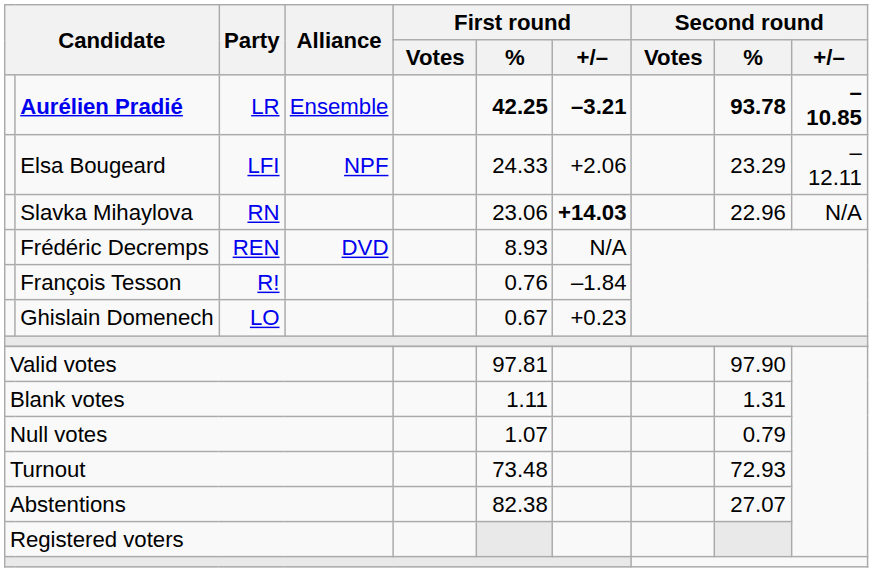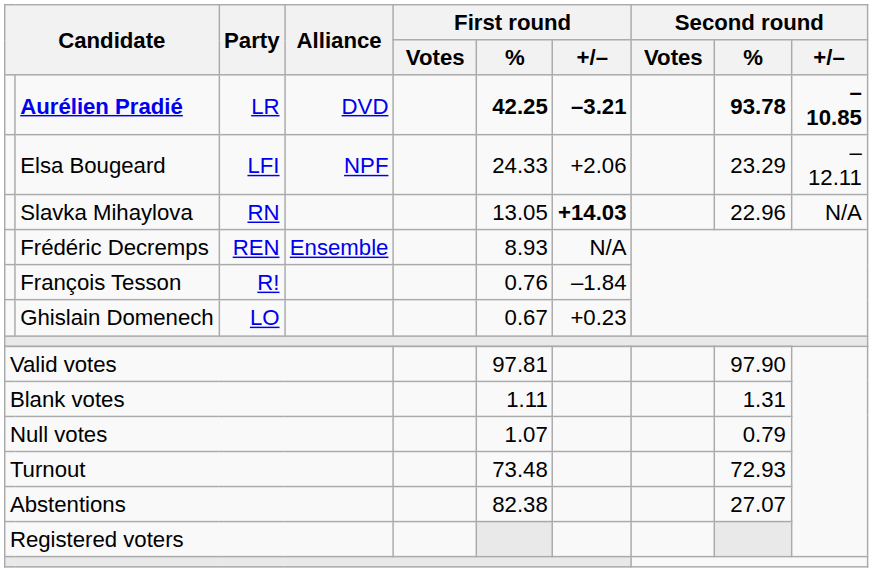(339, 105) Ensemble -> (365, 105) DVD
(520, 213) 23.06 -> (520, 213) 13.05
(365, 248) DVD -> (339, 248) Ensemble
